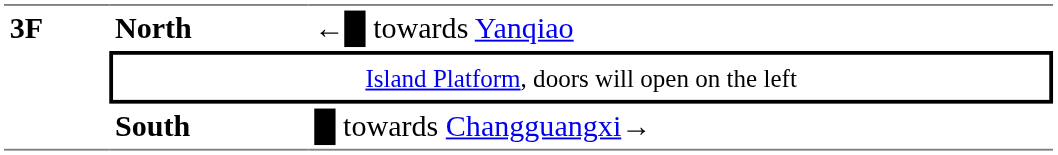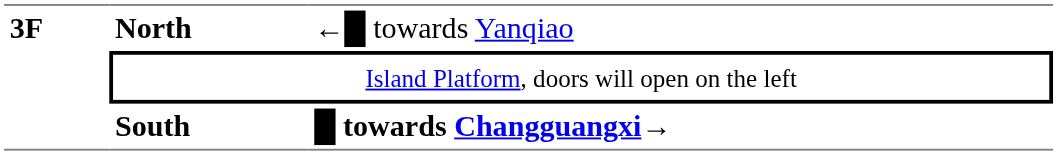(483, 125) normal -> (493, 125) bold
